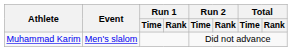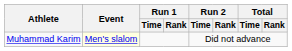(111, 40) no background -> (111, 40) lightyellow background
